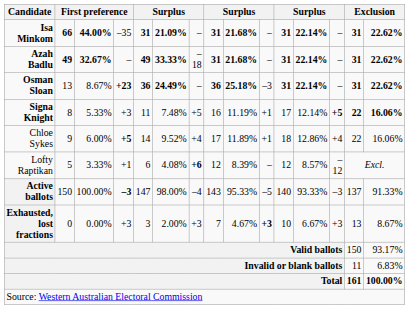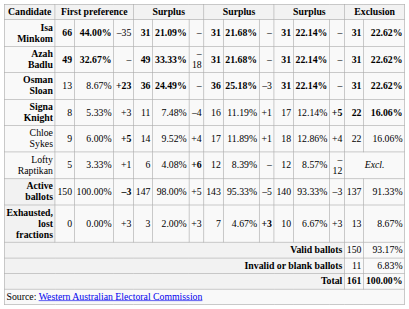(196, 112) +5 -> (197, 112) –4
(197, 191) –4 -> (196, 191) +5
